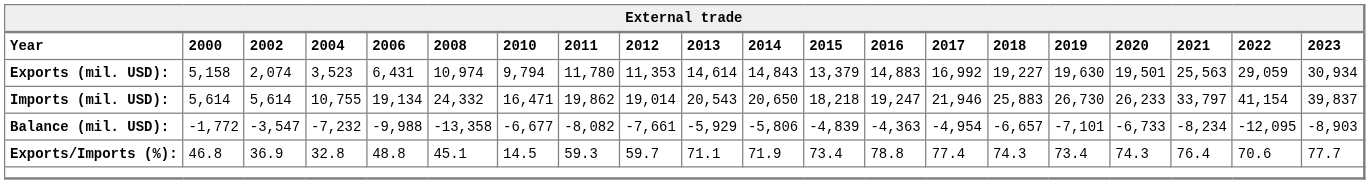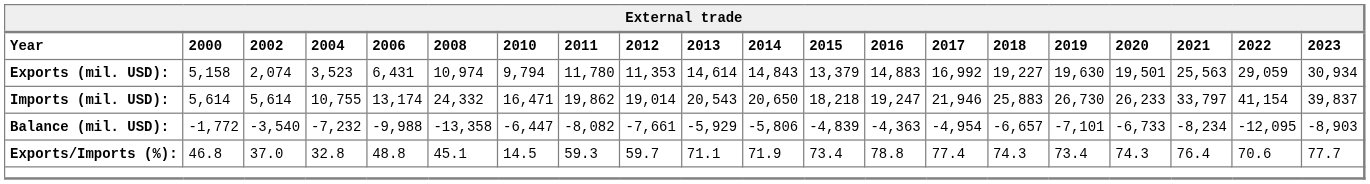(397, 100) 19,134 -> (397, 100) 13,174
(275, 127) -3,547 -> (275, 127) -3,540
(528, 127) -6,677 -> (528, 127) -6,447
(267, 153) 36.9 -> (267, 153) 37.0
